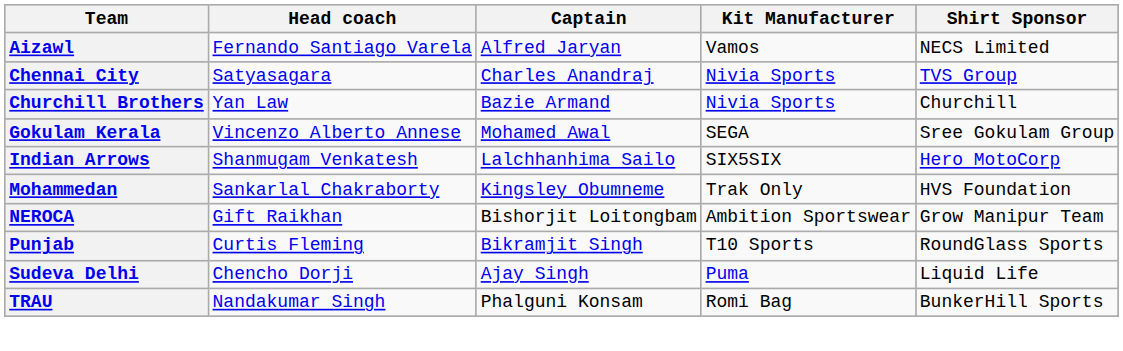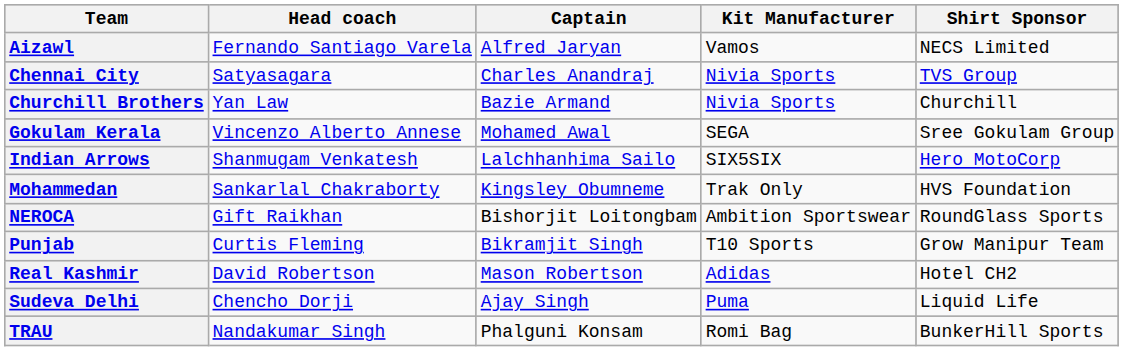(1012, 218) Grow Manipur Team -> (1012, 218) RoundGlass Sports
(1012, 246) RoundGlass Sports -> (1012, 246) Grow Manipur Team
+ row: (74, 274)
